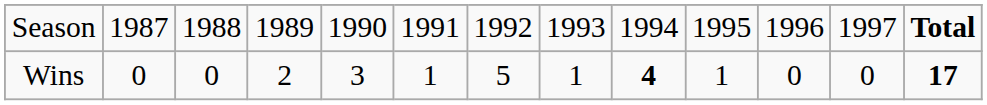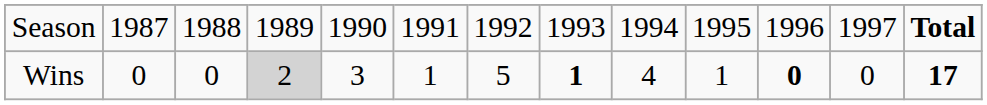(285, 74) no background -> (285, 74) lightgrey background
(576, 74) normal -> (576, 74) bold
(649, 74) bold -> (649, 74) normal
(794, 74) normal -> (794, 74) bold
